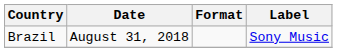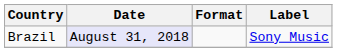(129, 37) no background -> (129, 37) lavender background
